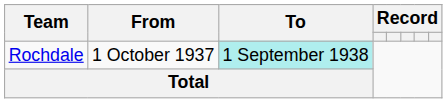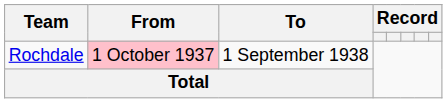(153, 54) no background -> (153, 54) pink background
(296, 54) paleturquoise background -> (296, 54) no background
